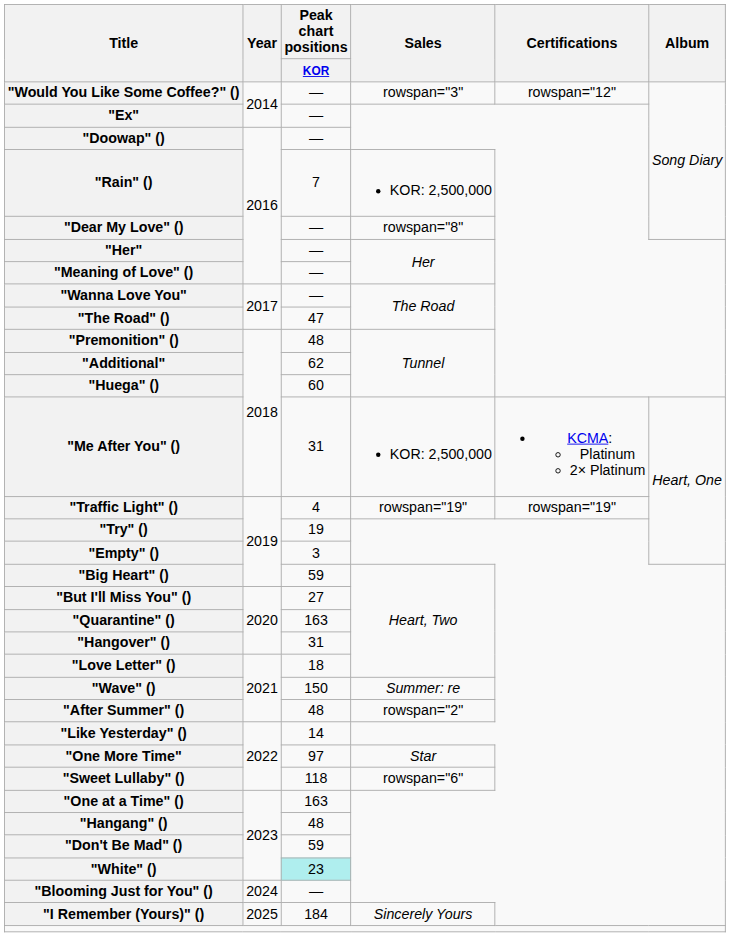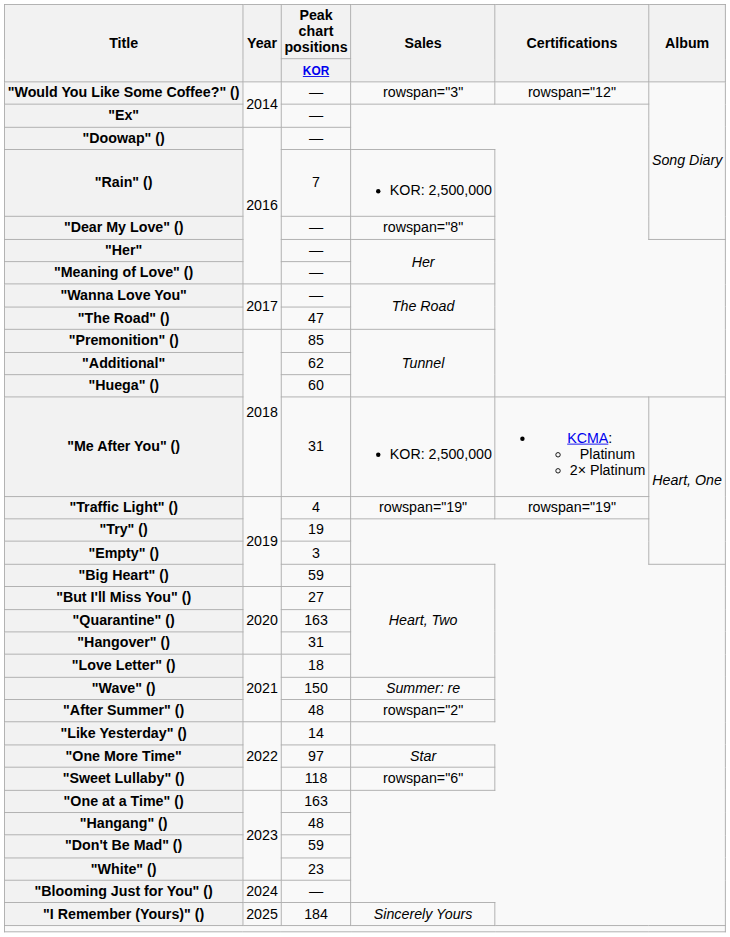(316, 340) 48 -> (316, 340) 85
(316, 868) paleturquoise background -> (316, 868) no background
